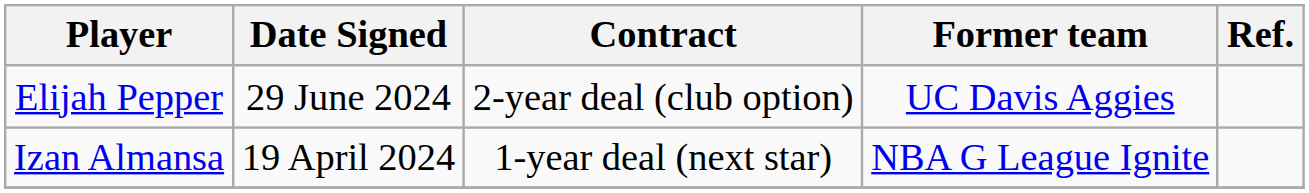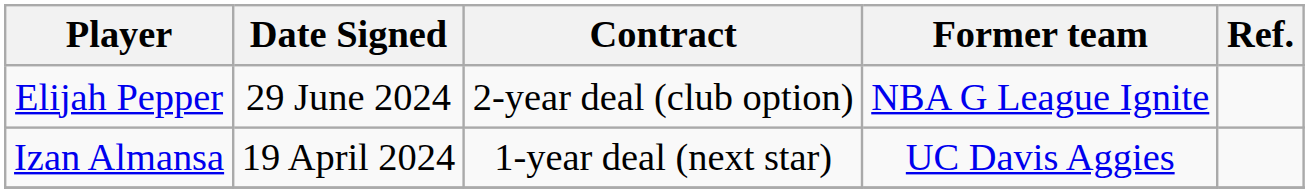(1040, 95) UC Davis Aggies -> (1040, 95) NBA G League Ignite
(1040, 156) NBA G League Ignite -> (1040, 156) UC Davis Aggies
